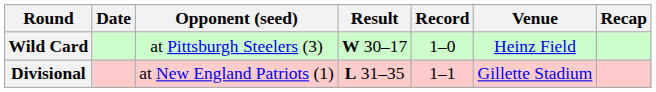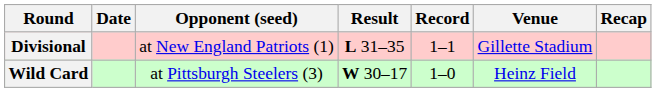rows swapped: (48, 45) <-> (48, 73)
